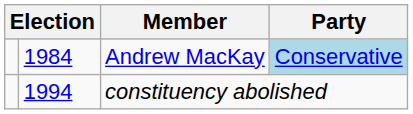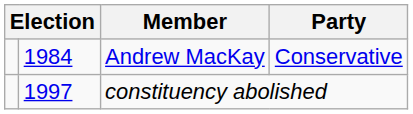(339, 56) lightblue background -> (339, 56) no background
(48, 91) 1994 -> (48, 91) 1997
